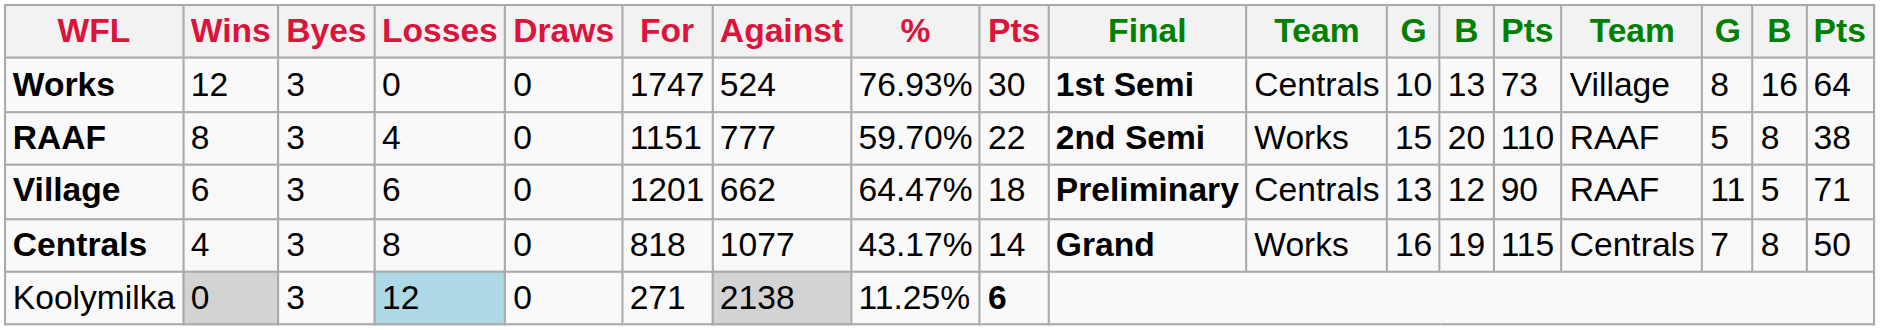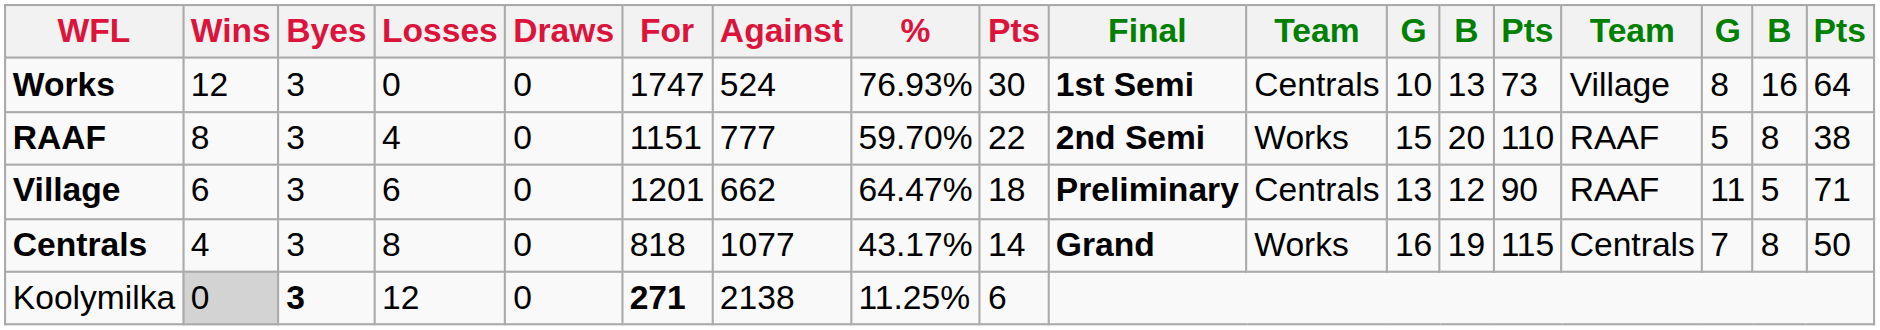(296, 297) normal -> (296, 297) bold
(401, 297) lightblue background -> (401, 297) no background
(658, 297) normal -> (658, 297) bold
(757, 297) lightgrey background -> (757, 297) no background
(997, 297) bold -> (997, 297) normal
